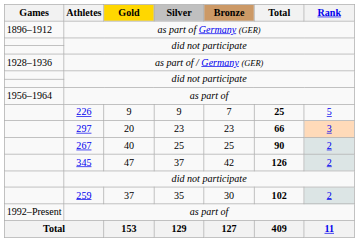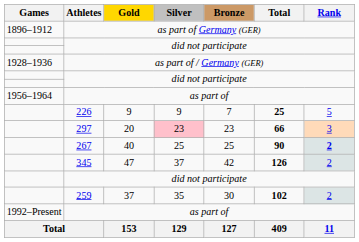(179, 129) no background -> (179, 129) pink background
(329, 146) normal -> (329, 146) bold
